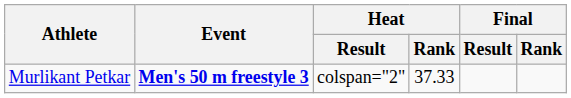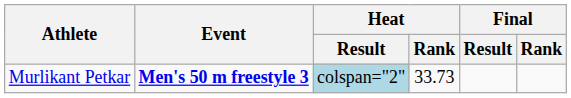(361, 78) no background -> (361, 78) lightblue background
(434, 78) 37.33 -> (434, 78) 33.73
